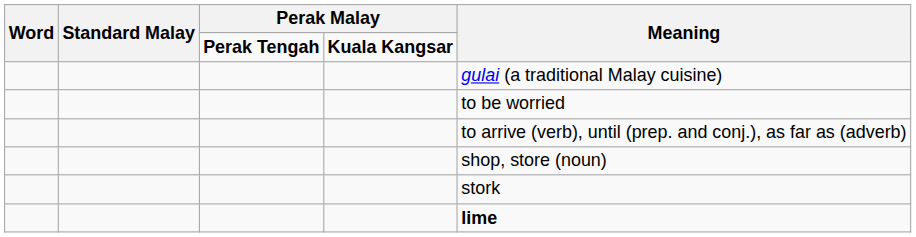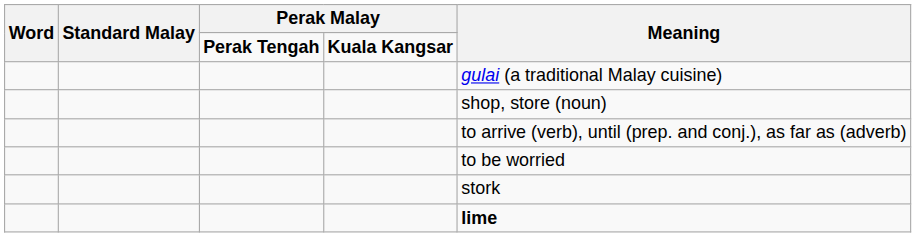(513, 103) to be worried -> (534, 103) shop, store (noun)
(534, 160) shop, store (noun) -> (513, 160) to be worried
